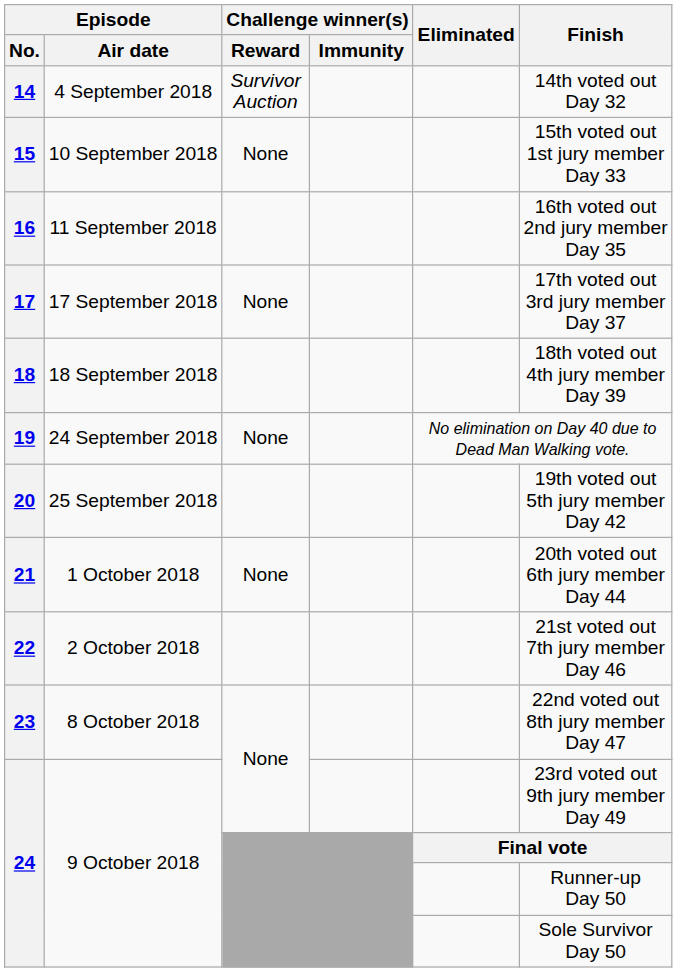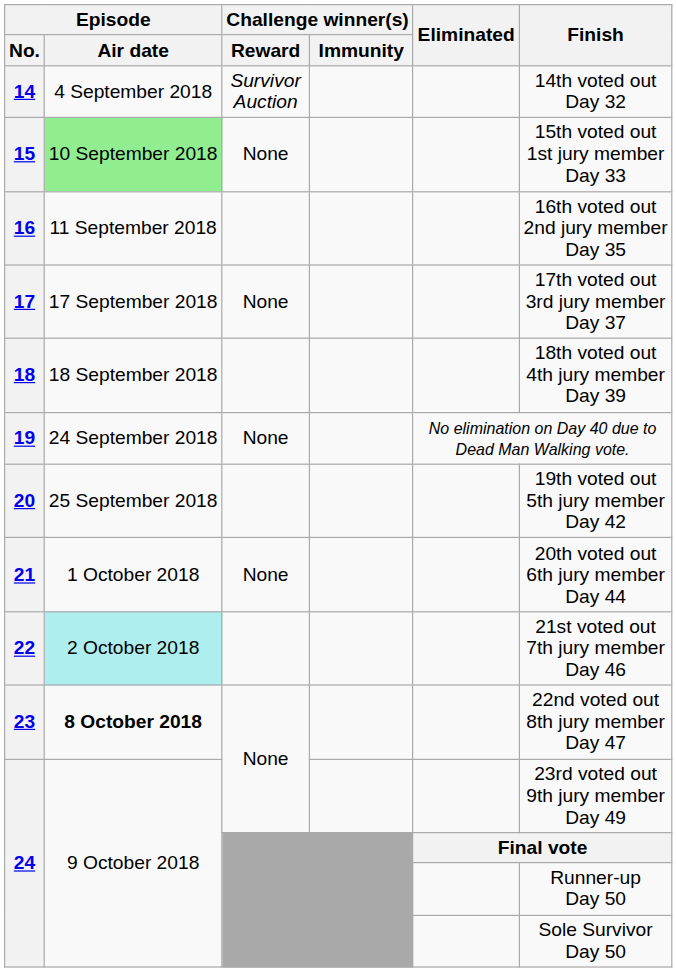(133, 154) no background -> (133, 154) lightgreen background
(133, 648) no background -> (133, 648) paleturquoise background
(133, 721) normal -> (133, 721) bold
